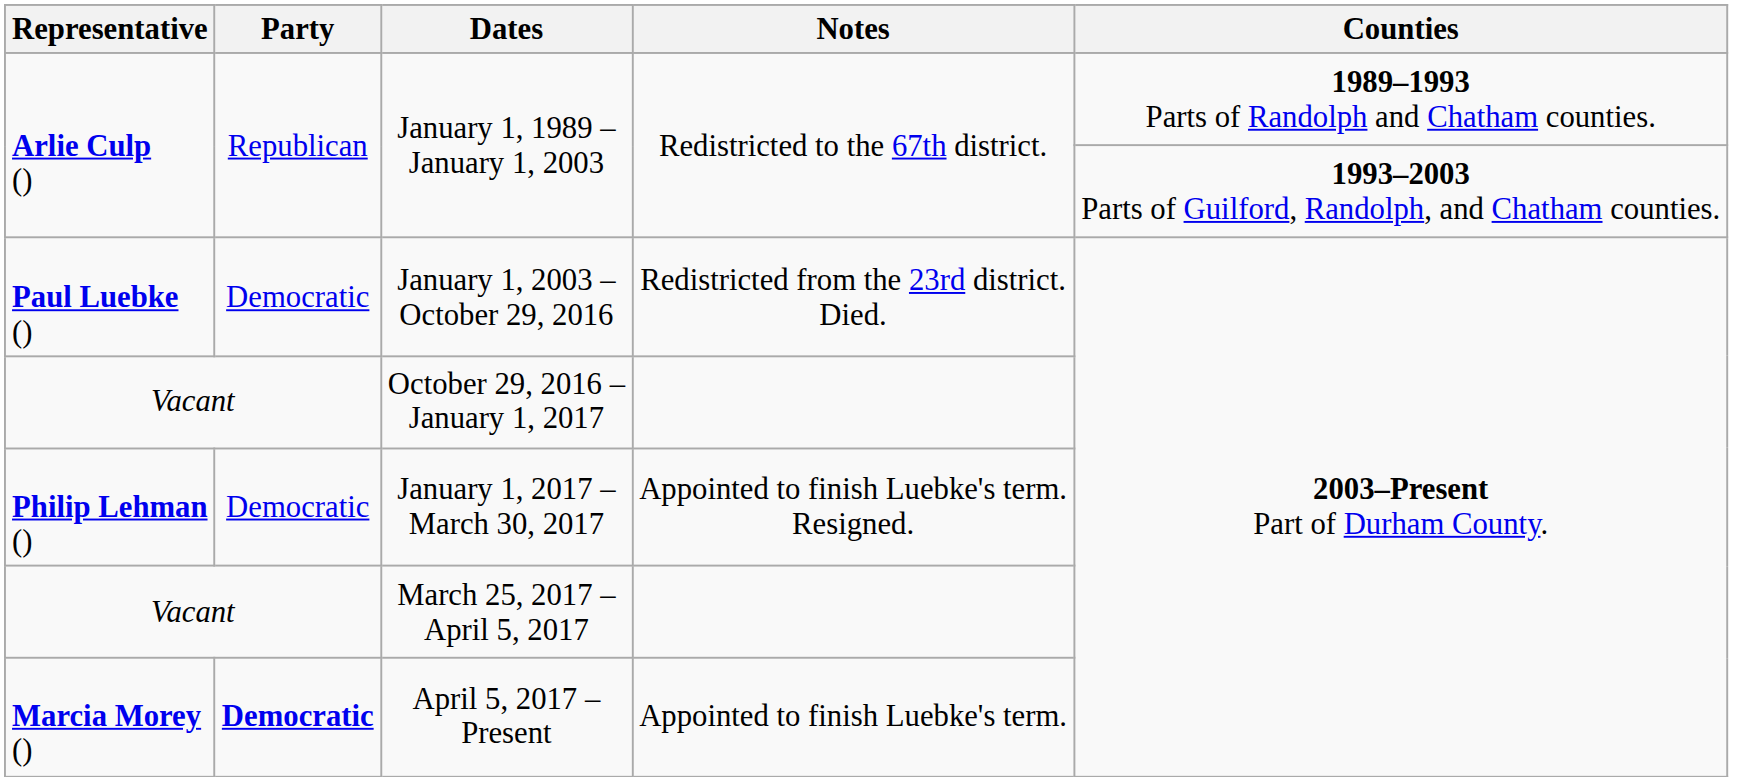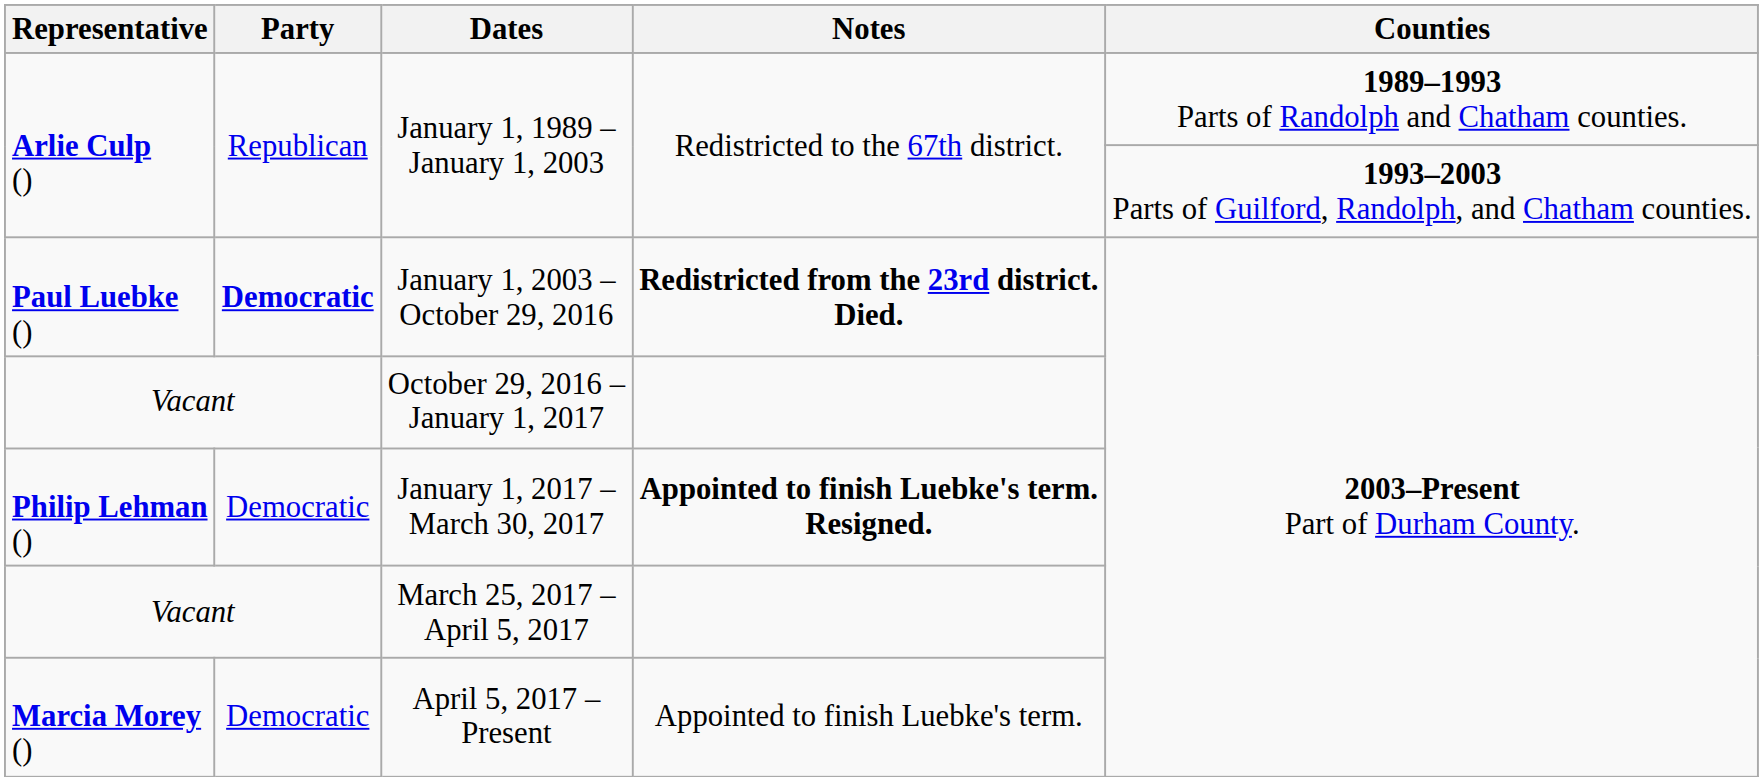(298, 296) normal -> (298, 296) bold
(853, 296) normal -> (869, 296) bold
(853, 506) normal -> (869, 506) bold
(298, 716) bold -> (298, 716) normal
